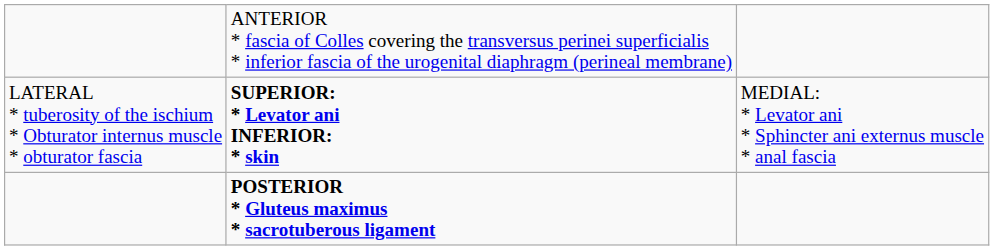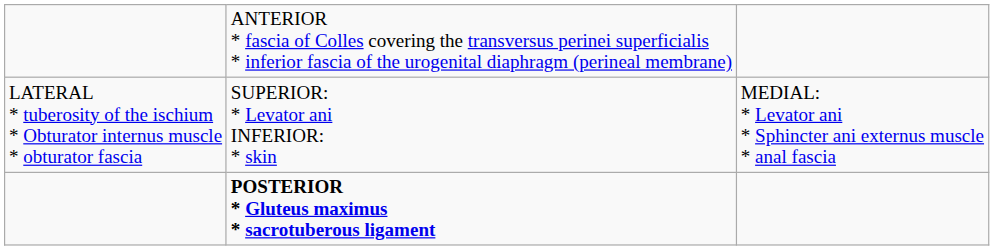(285, 124) bold -> (282, 124) normal
